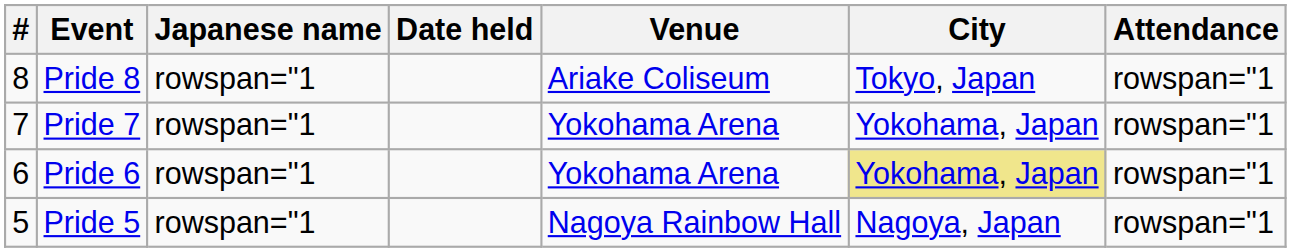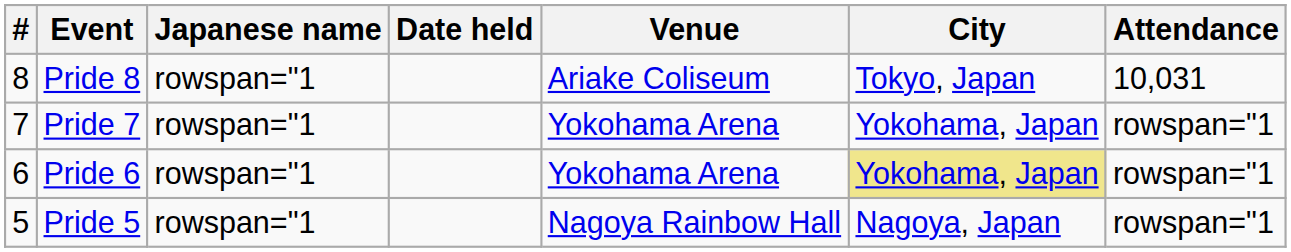(1193, 78) rowspan="1 -> (1160, 78) 10,031
